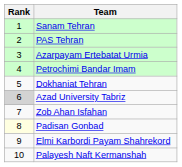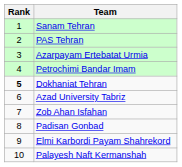(19, 84) normal -> (19, 84) bold
(19, 98) lightgrey background -> (19, 98) no background
(19, 127) lightyellow background -> (19, 127) no background
